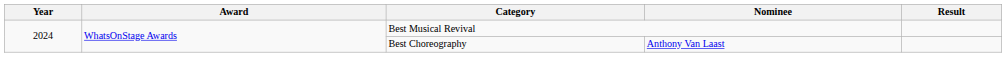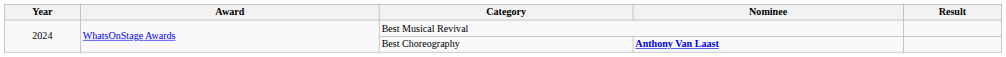(686, 44) normal -> (677, 44) bold
